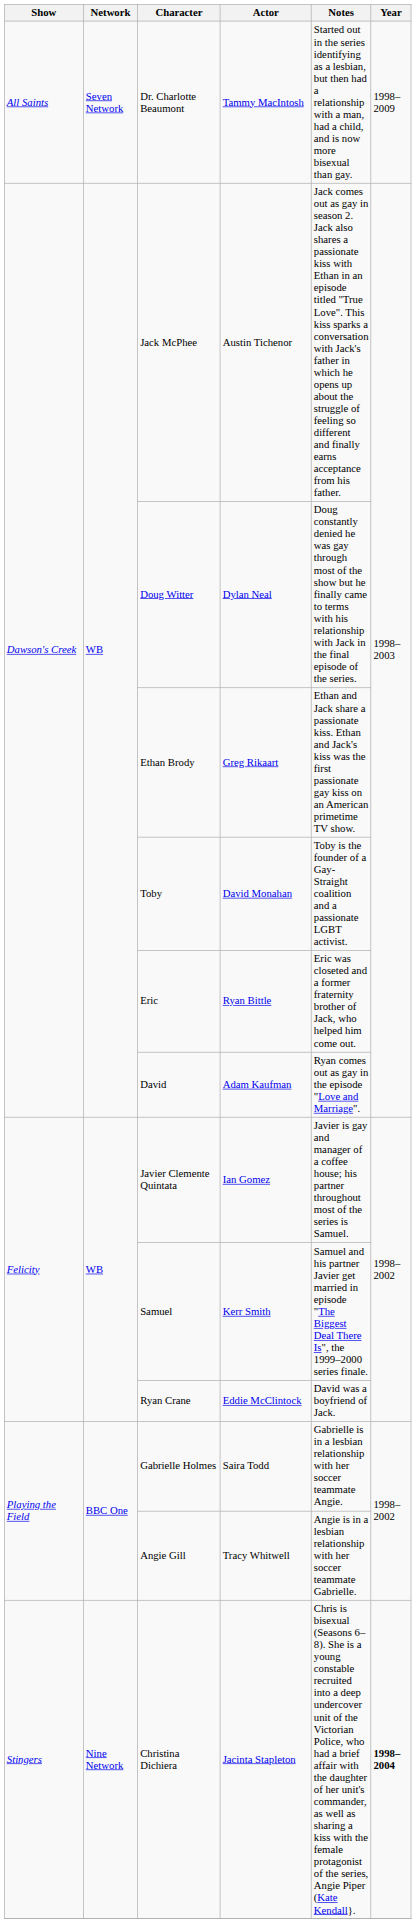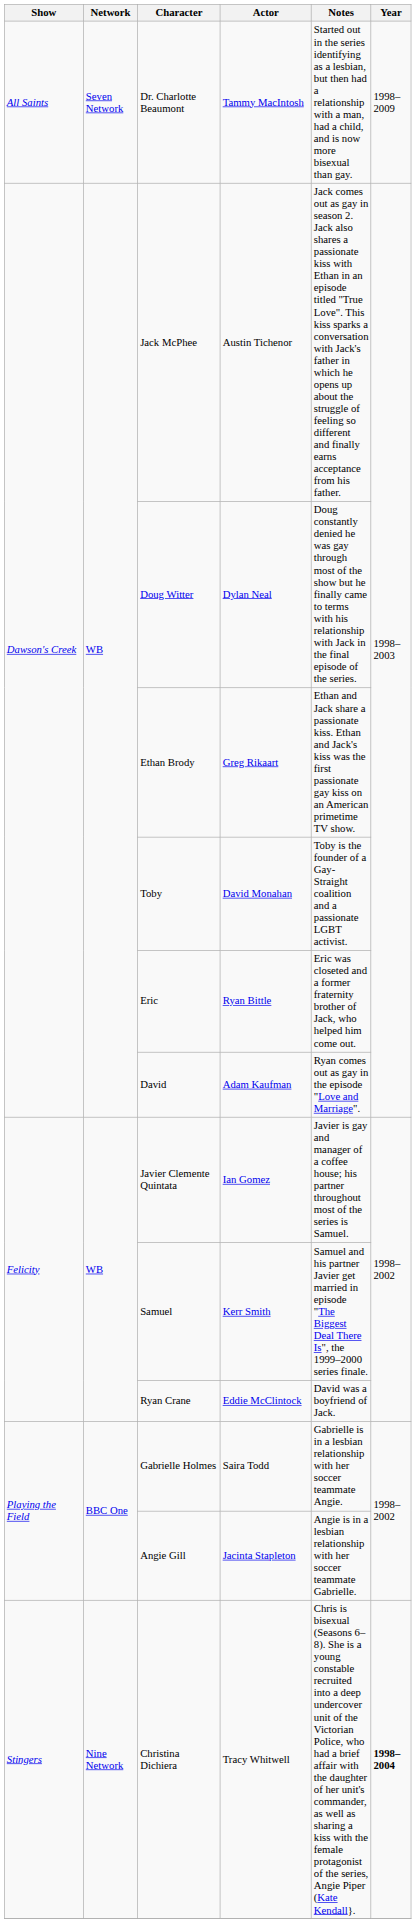(256, 1555) Tracy Whitwell -> (259, 1555) Jacinta Stapleton
(259, 1759) Jacinta Stapleton -> (256, 1759) Tracy Whitwell
